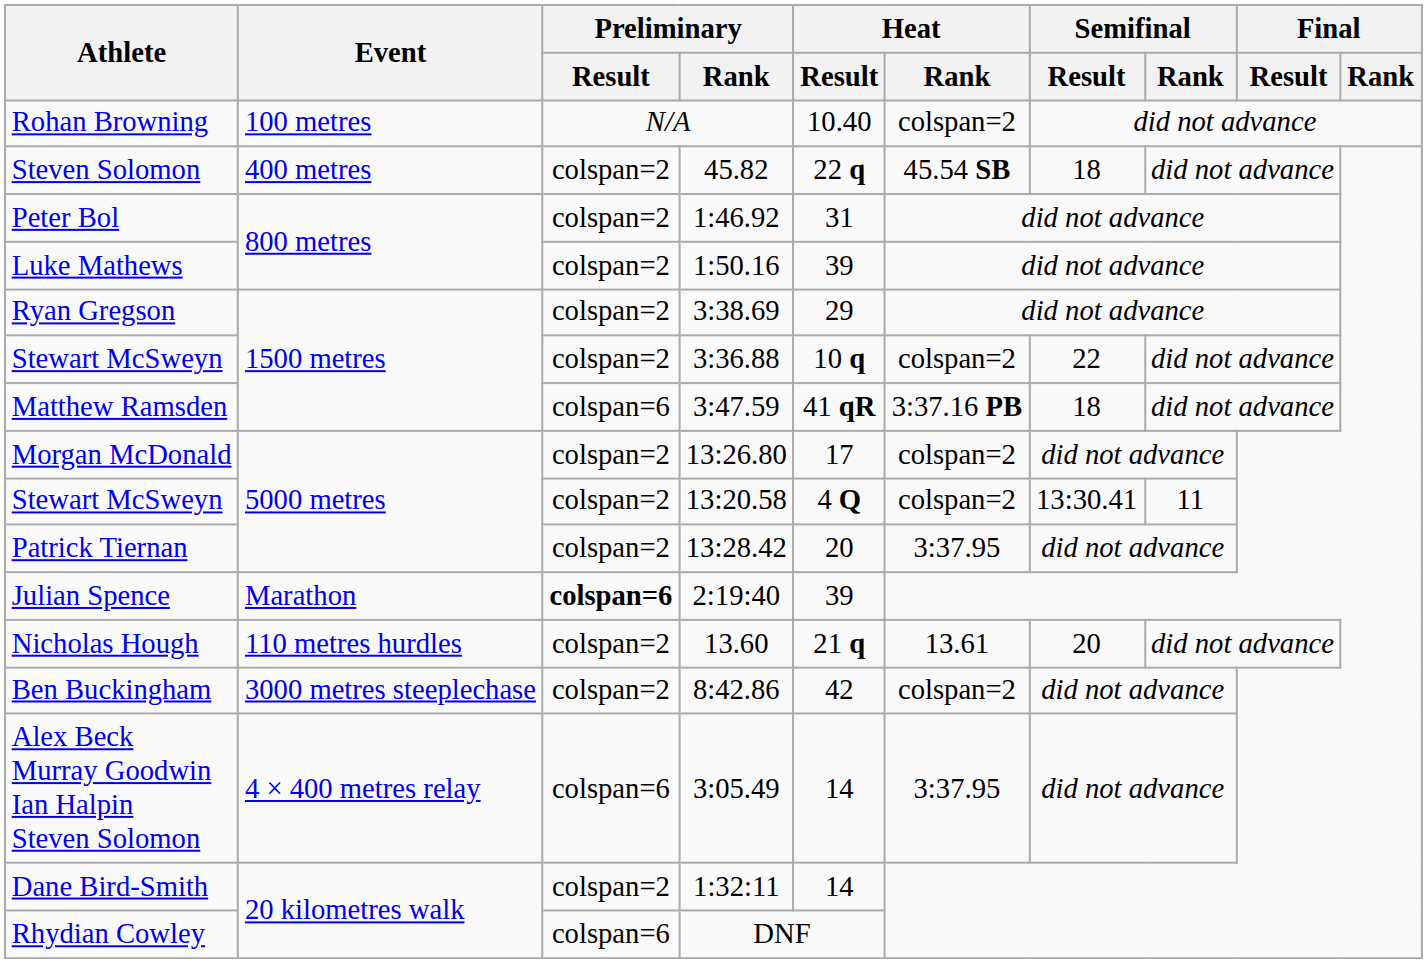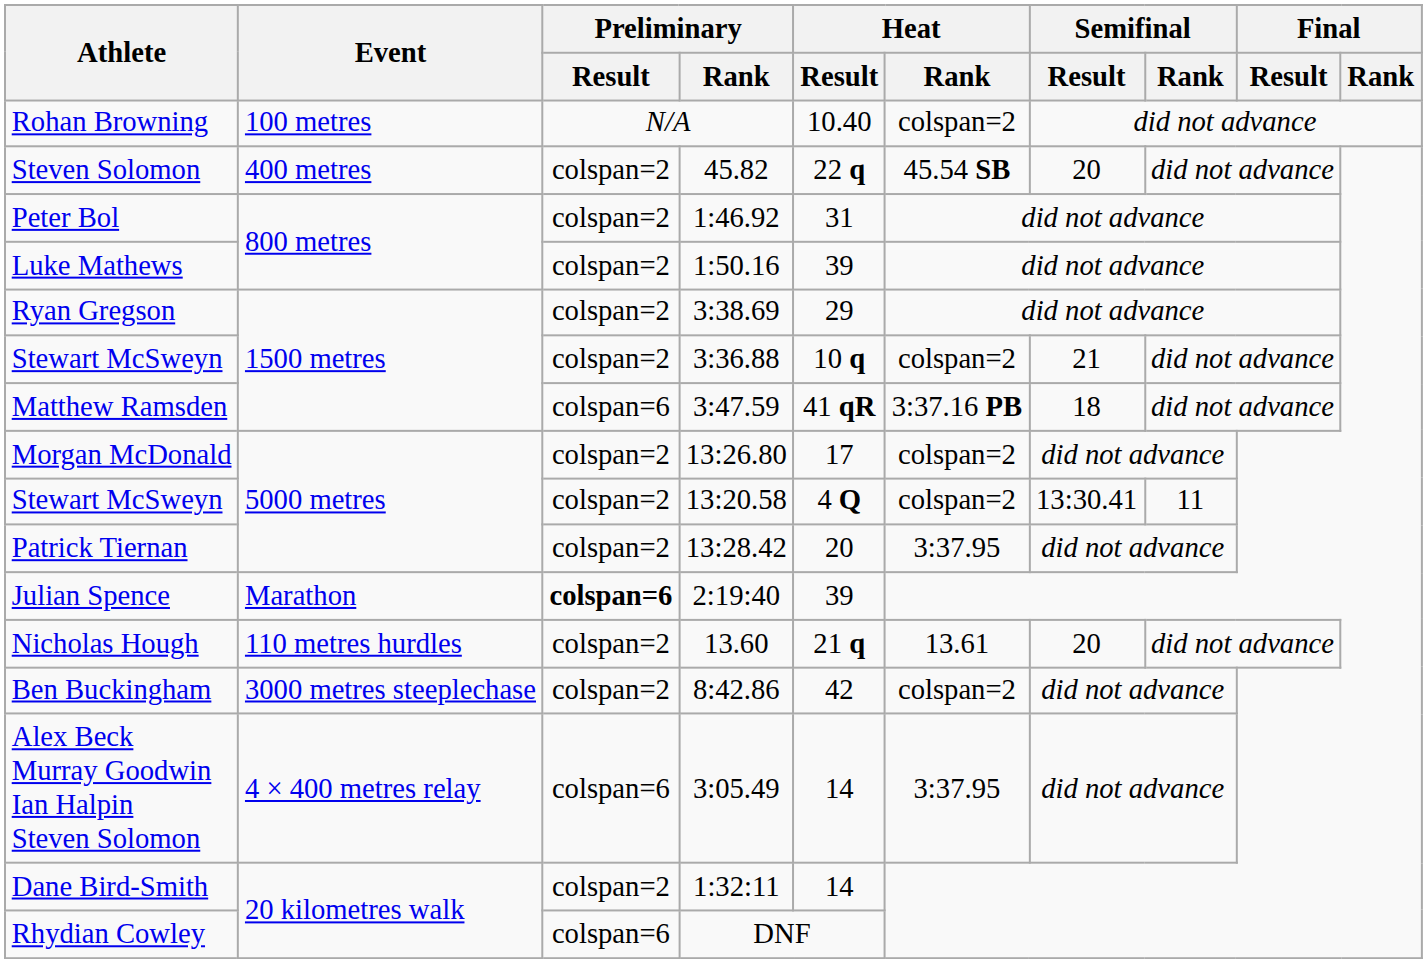(1087, 170) 18 -> (1087, 170) 20
(1087, 359) 22 -> (1087, 359) 21
